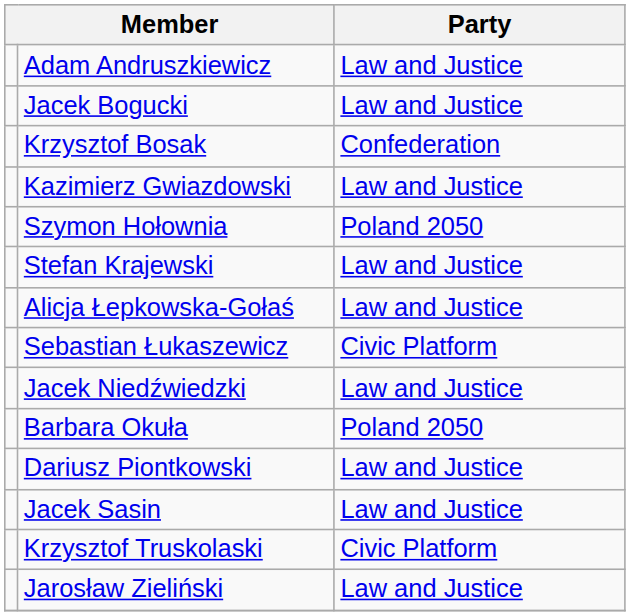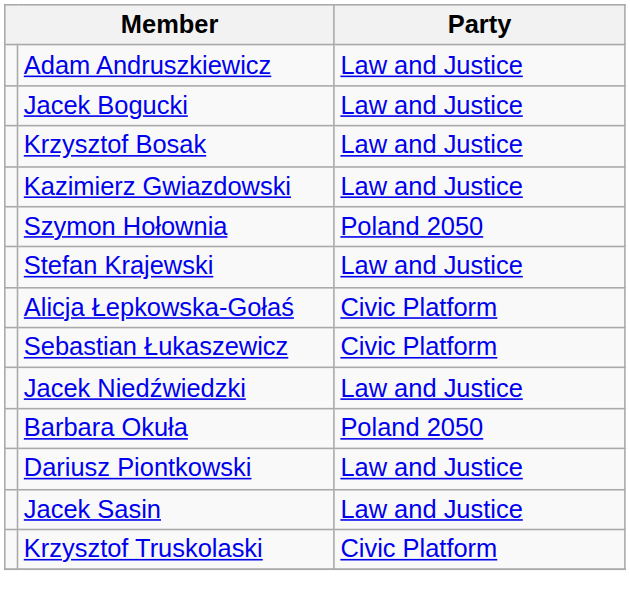(420, 145) Confederation -> (432, 145) Law and Justice
(432, 307) Law and Justice -> (419, 307) Civic Platform
- row: (123, 589)
